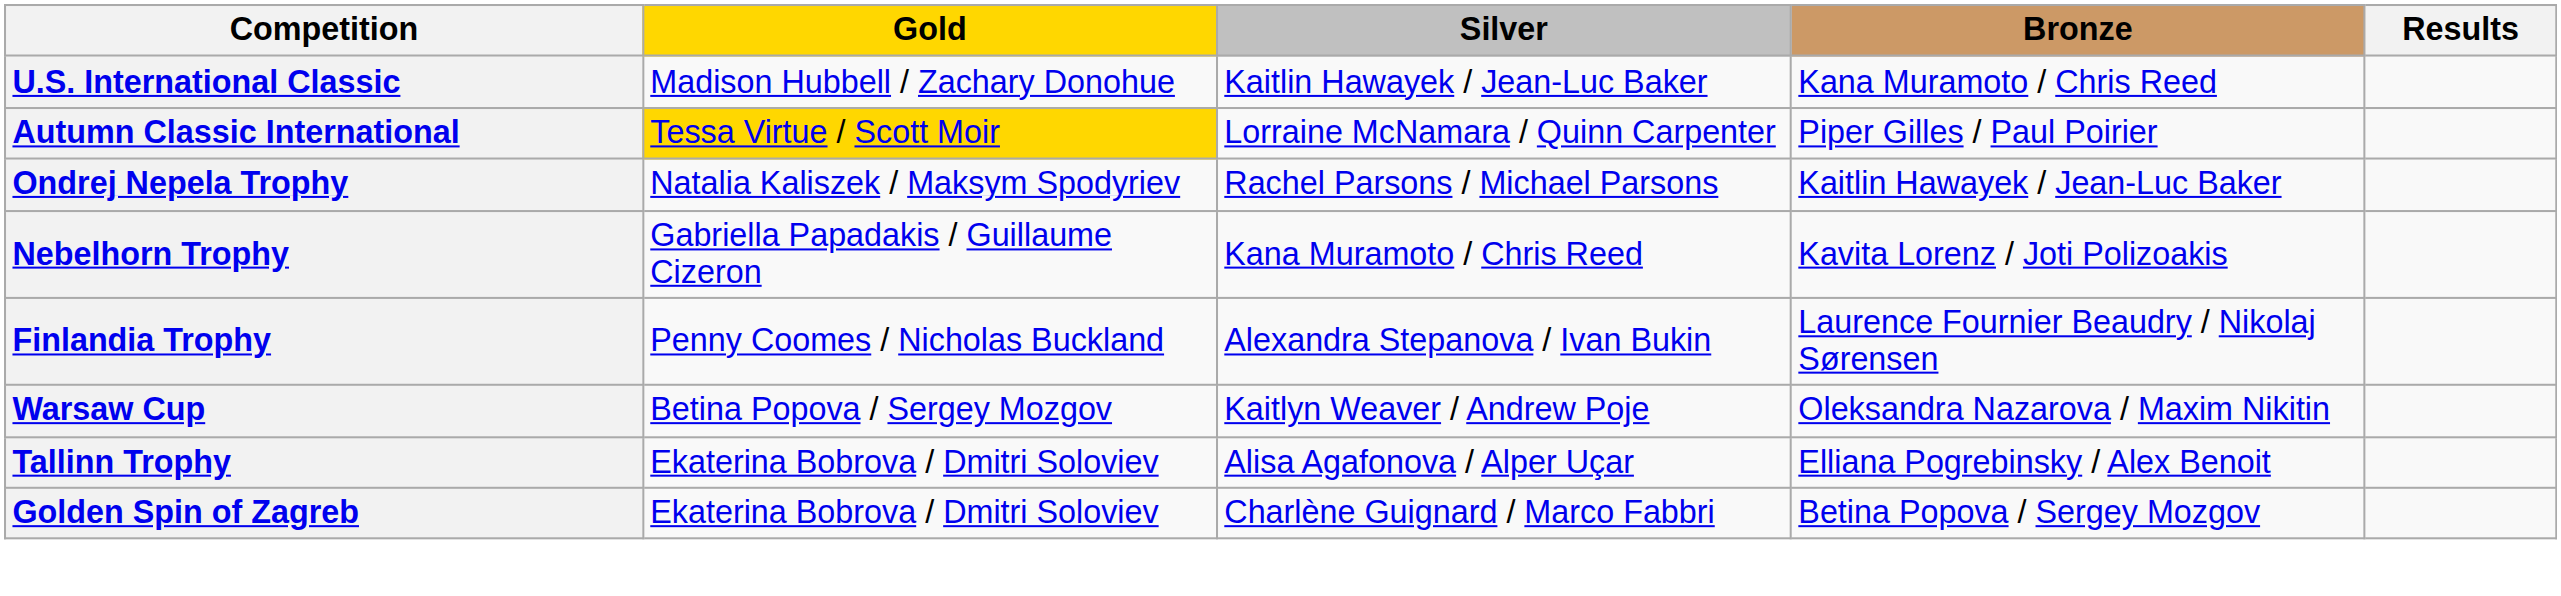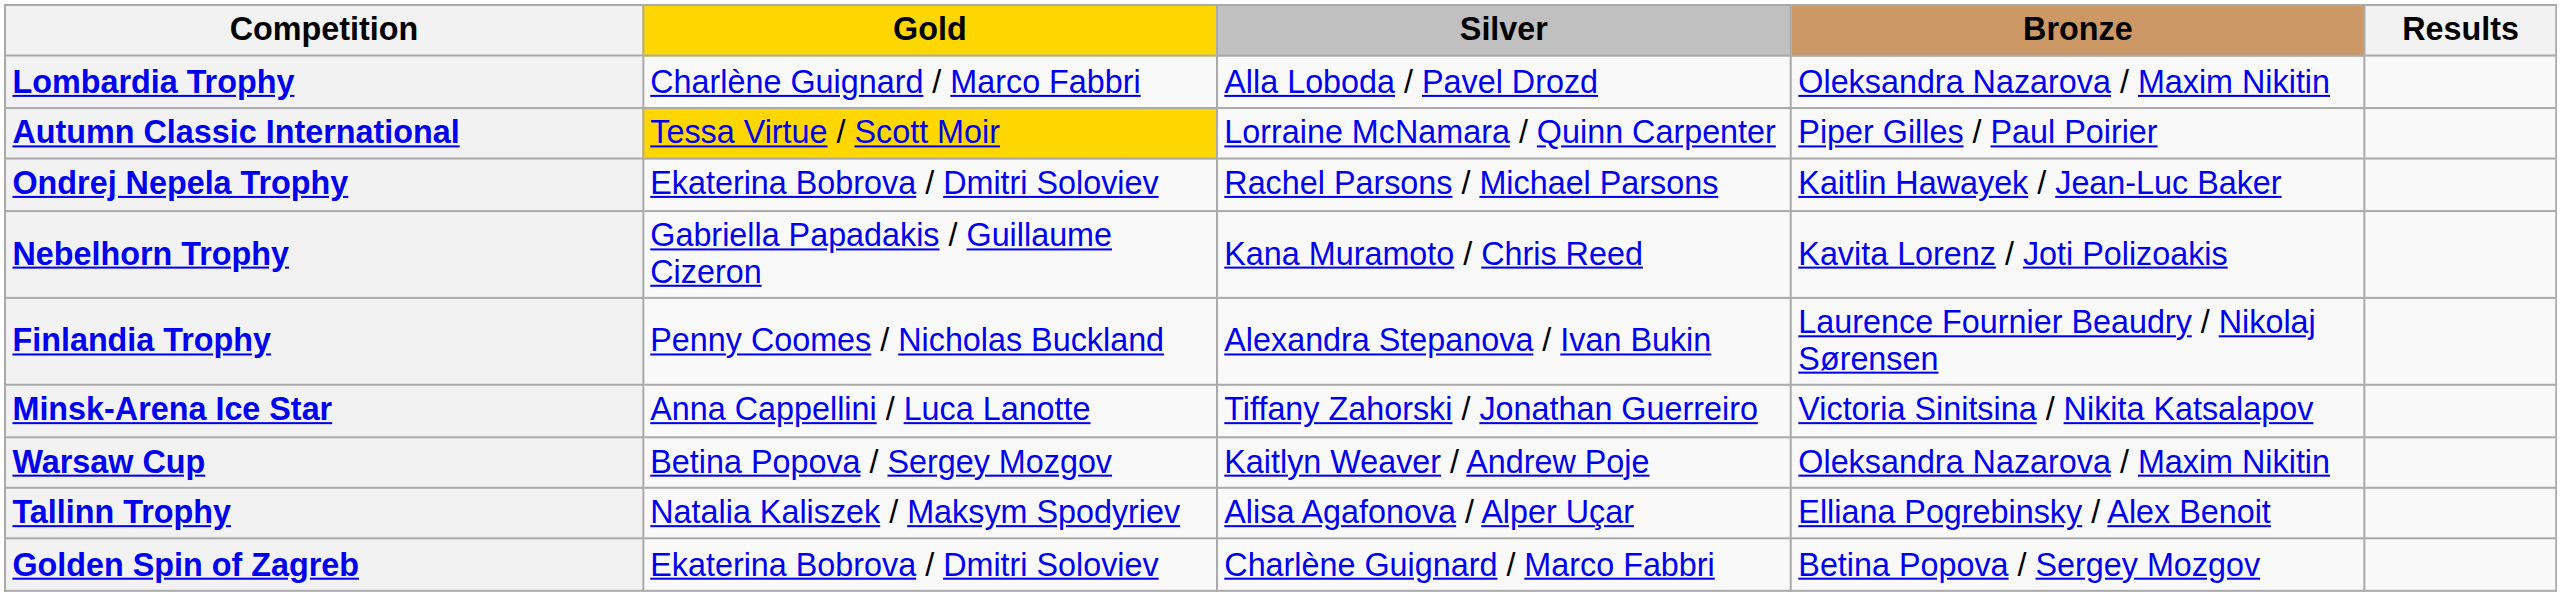- row: (206, 81)
+ row: (153, 81)
(915, 183) Natalia Kaliszek / Maksym Spodyriev -> (904, 183) Ekaterina Bobrova / Dmitri Soloviev
+ row: (172, 410)
(904, 461) Ekaterina Bobrova / Dmitri Soloviev -> (915, 512) Natalia Kaliszek / Maksym Spodyriev
